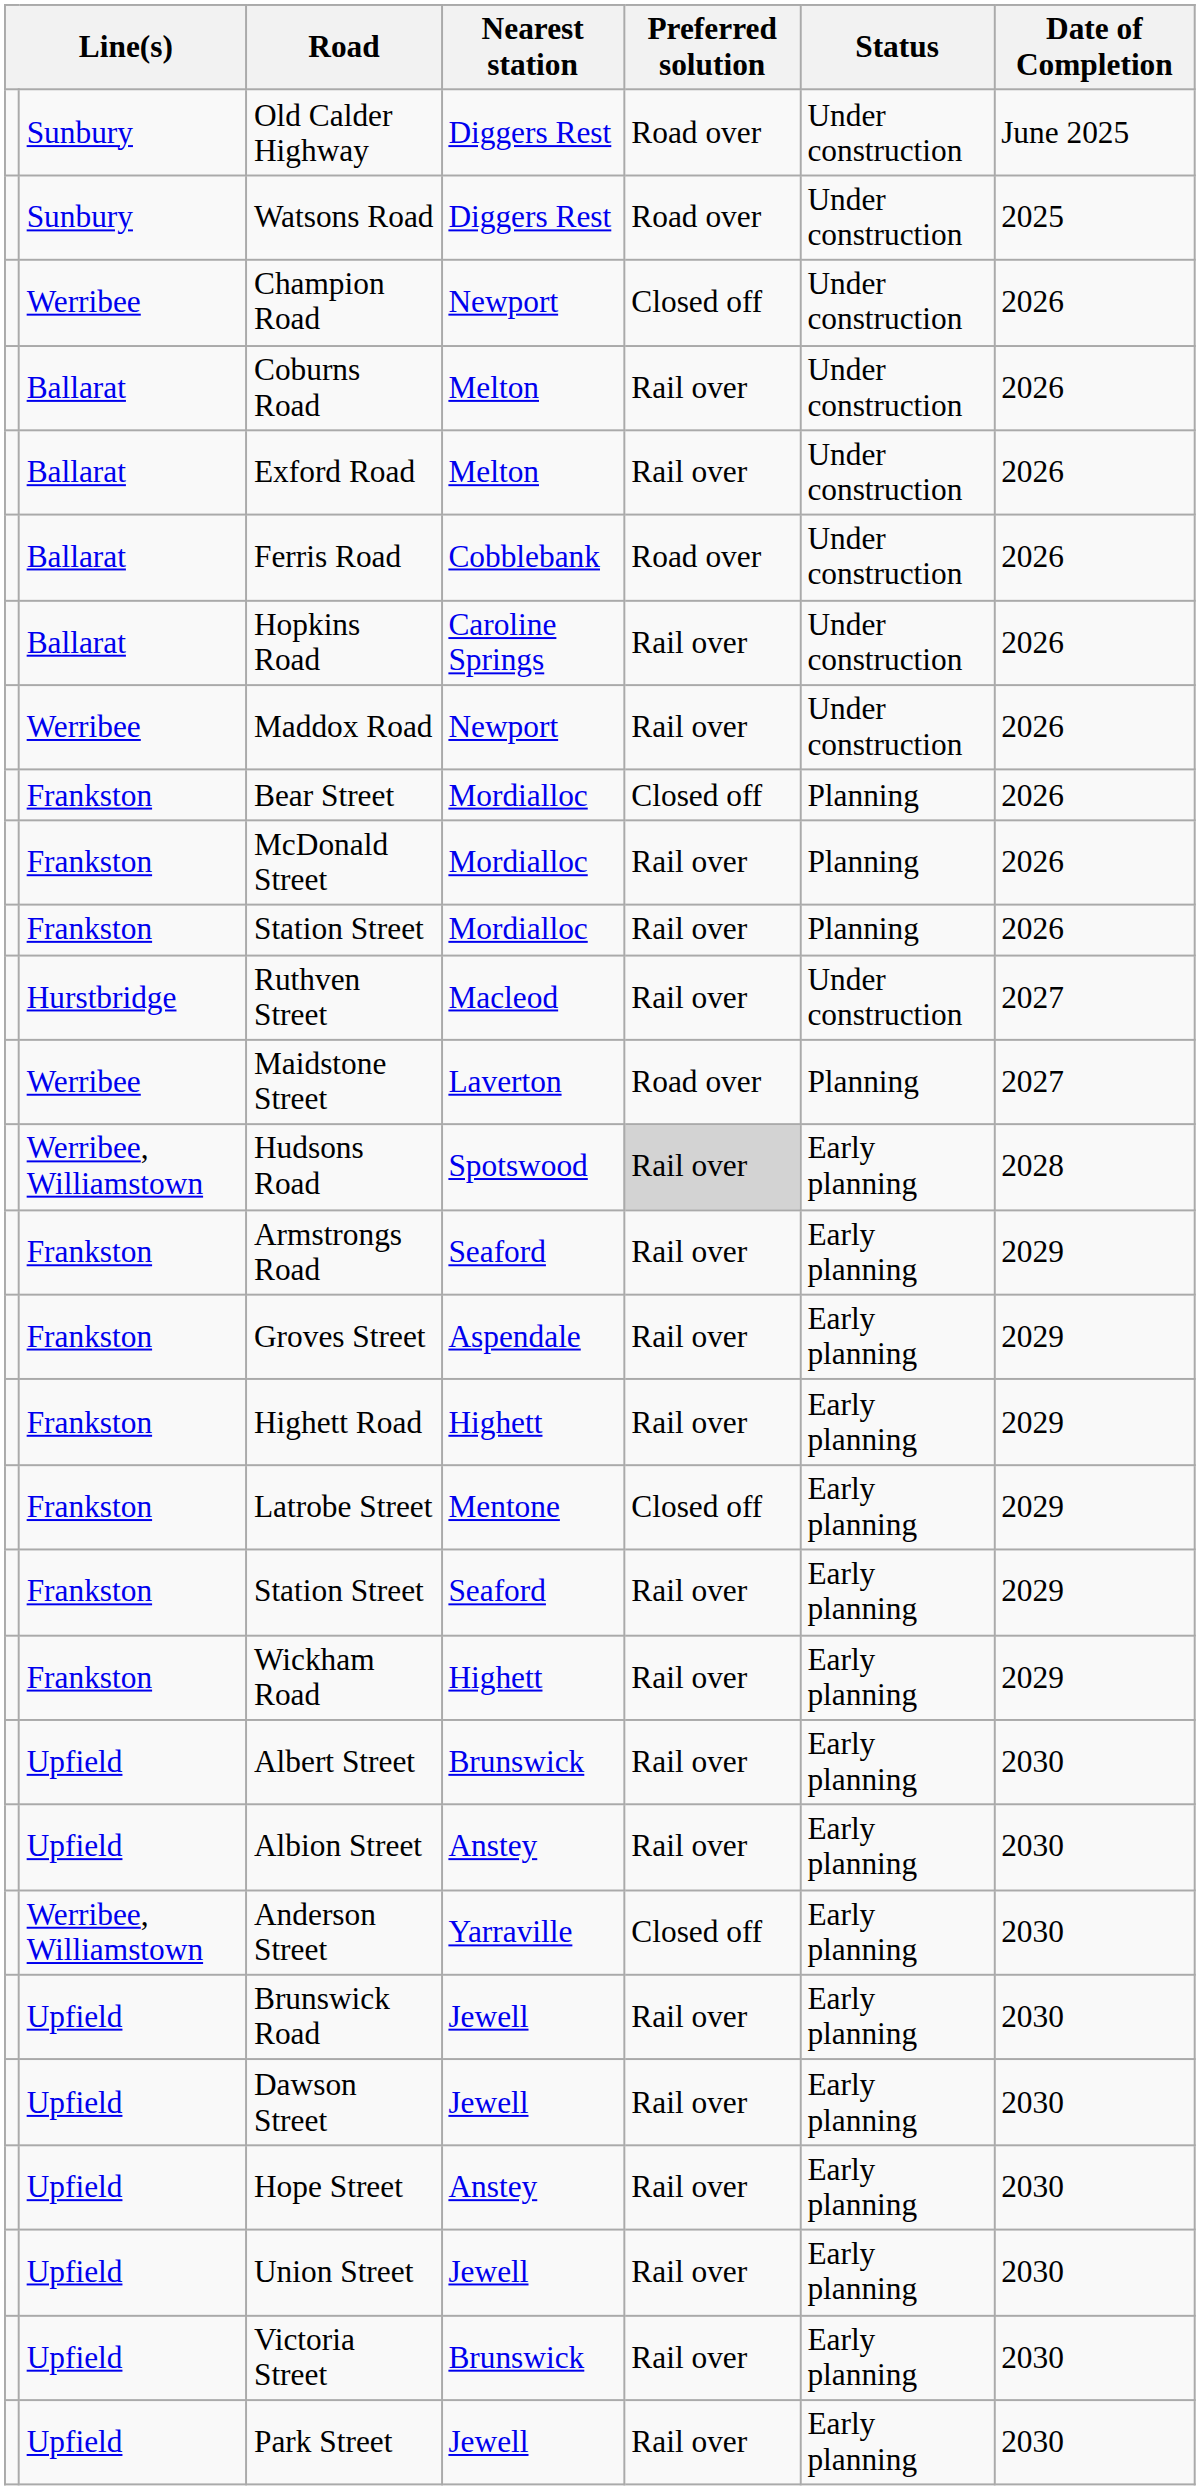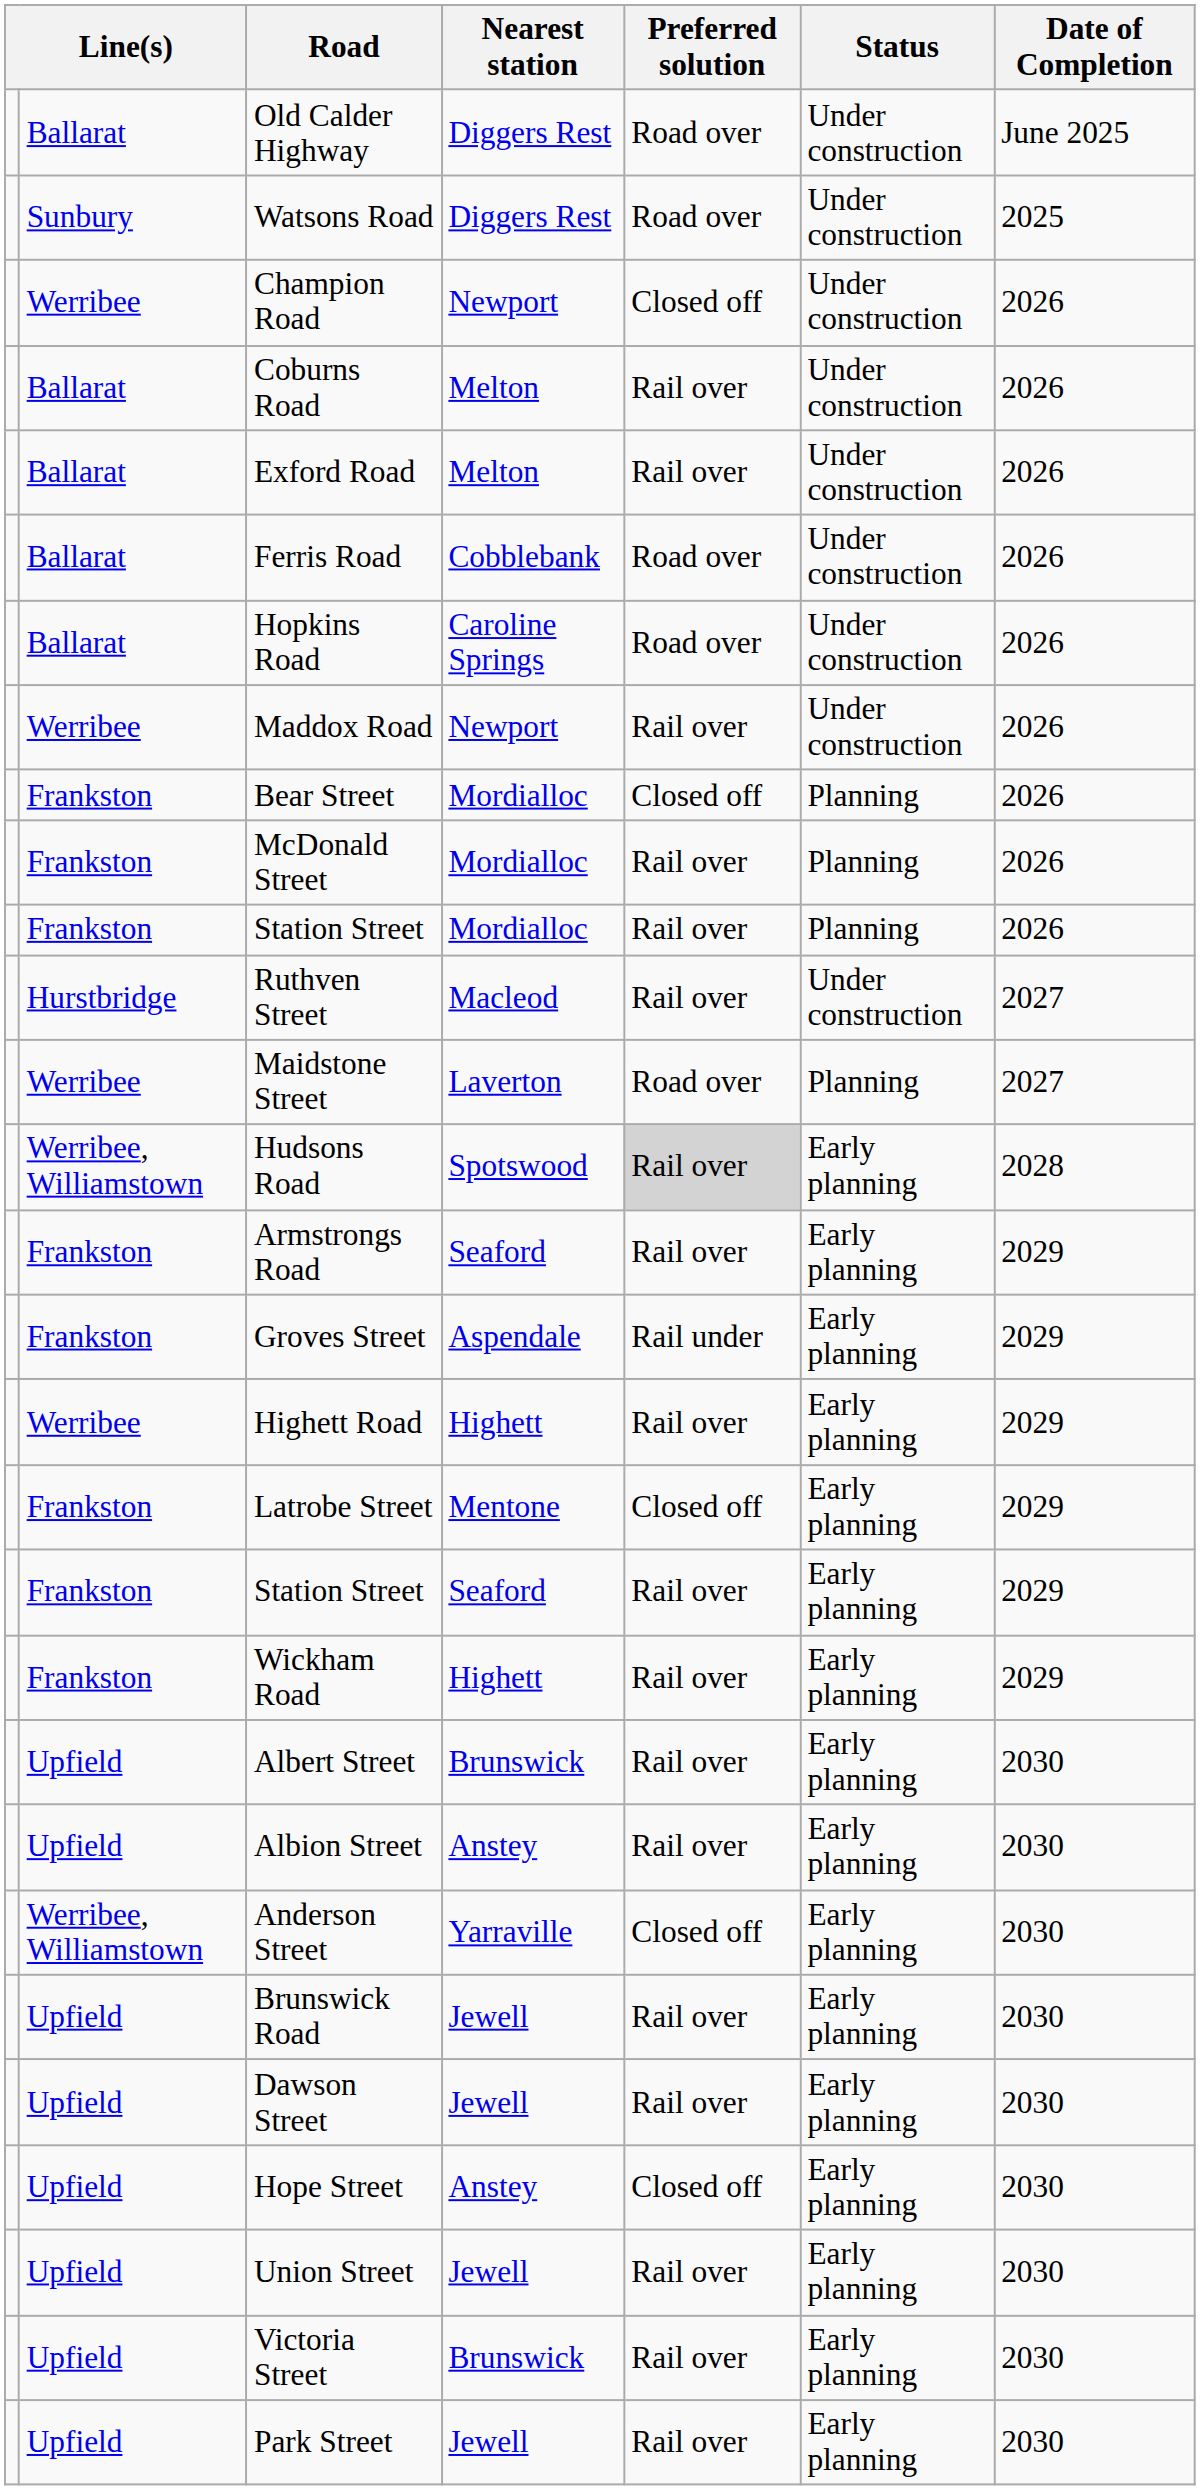(80, 132) Sunbury -> (76, 132) Ballarat
(689, 642) Rail over -> (696, 642) Road over
(689, 1336) Rail over -> (697, 1336) Rail under
(89, 1421) Frankston -> (84, 1421) Werribee
(689, 2186) Rail over -> (697, 2186) Closed off
